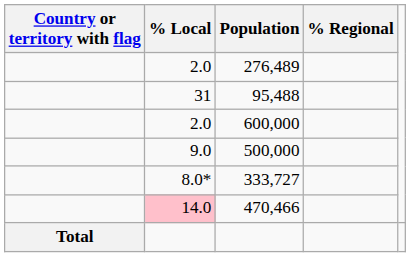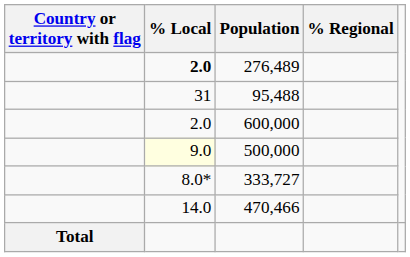(201, 66) normal -> (201, 66) bold
(201, 151) no background -> (201, 151) lightyellow background
(196, 208) pink background -> (196, 208) no background
